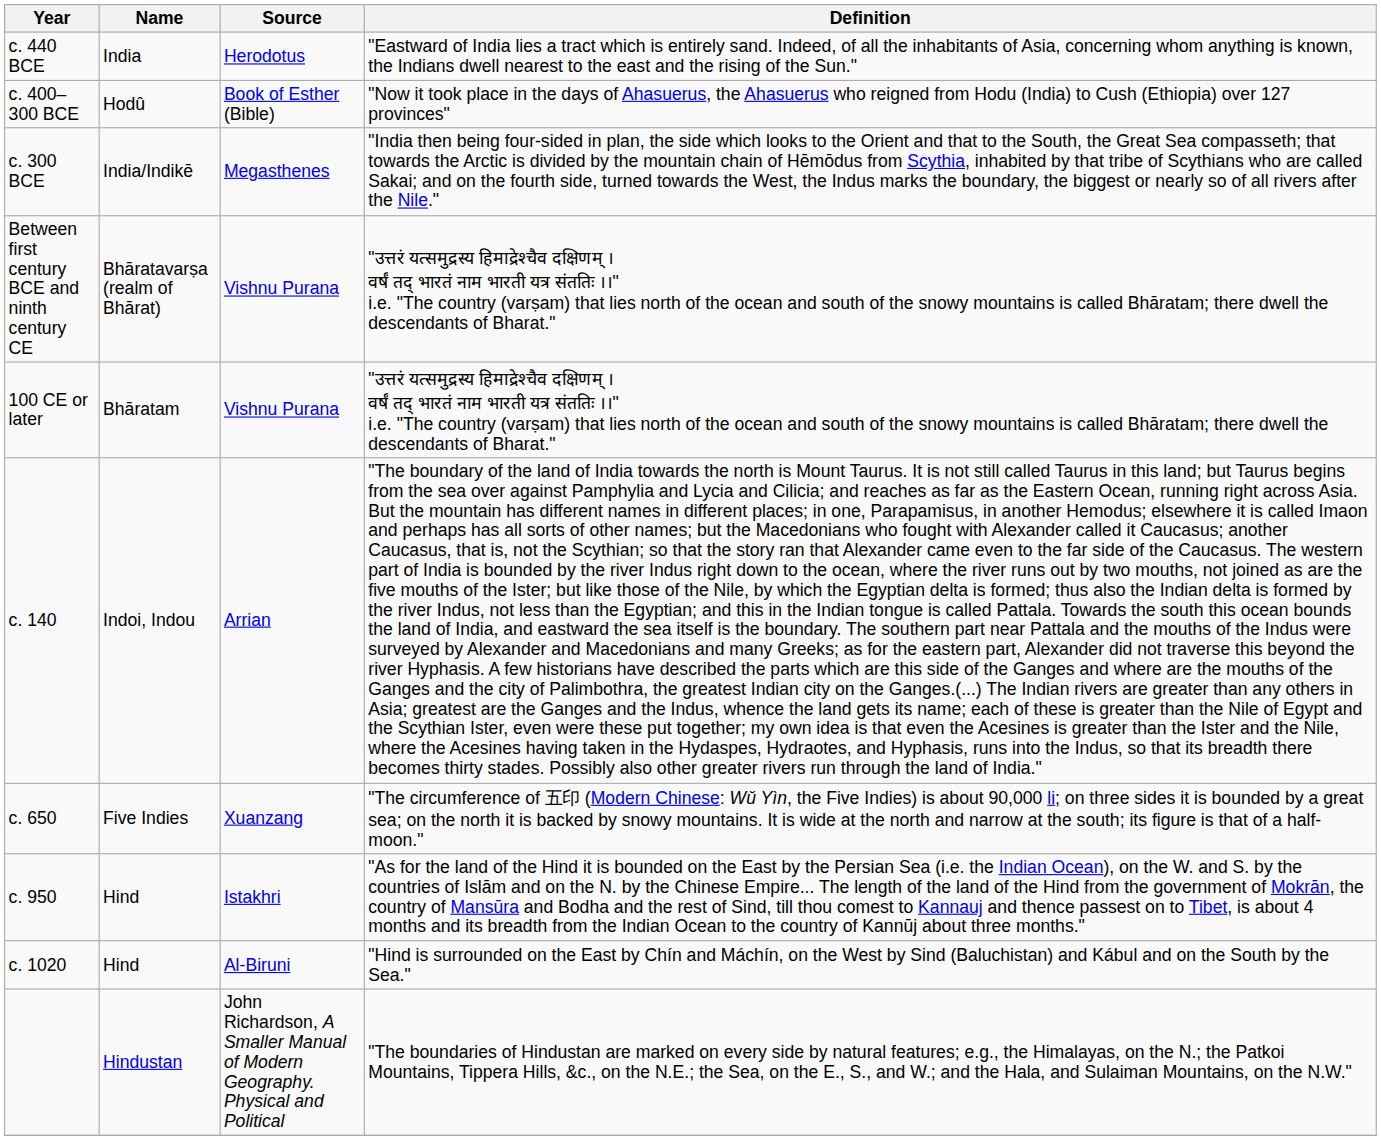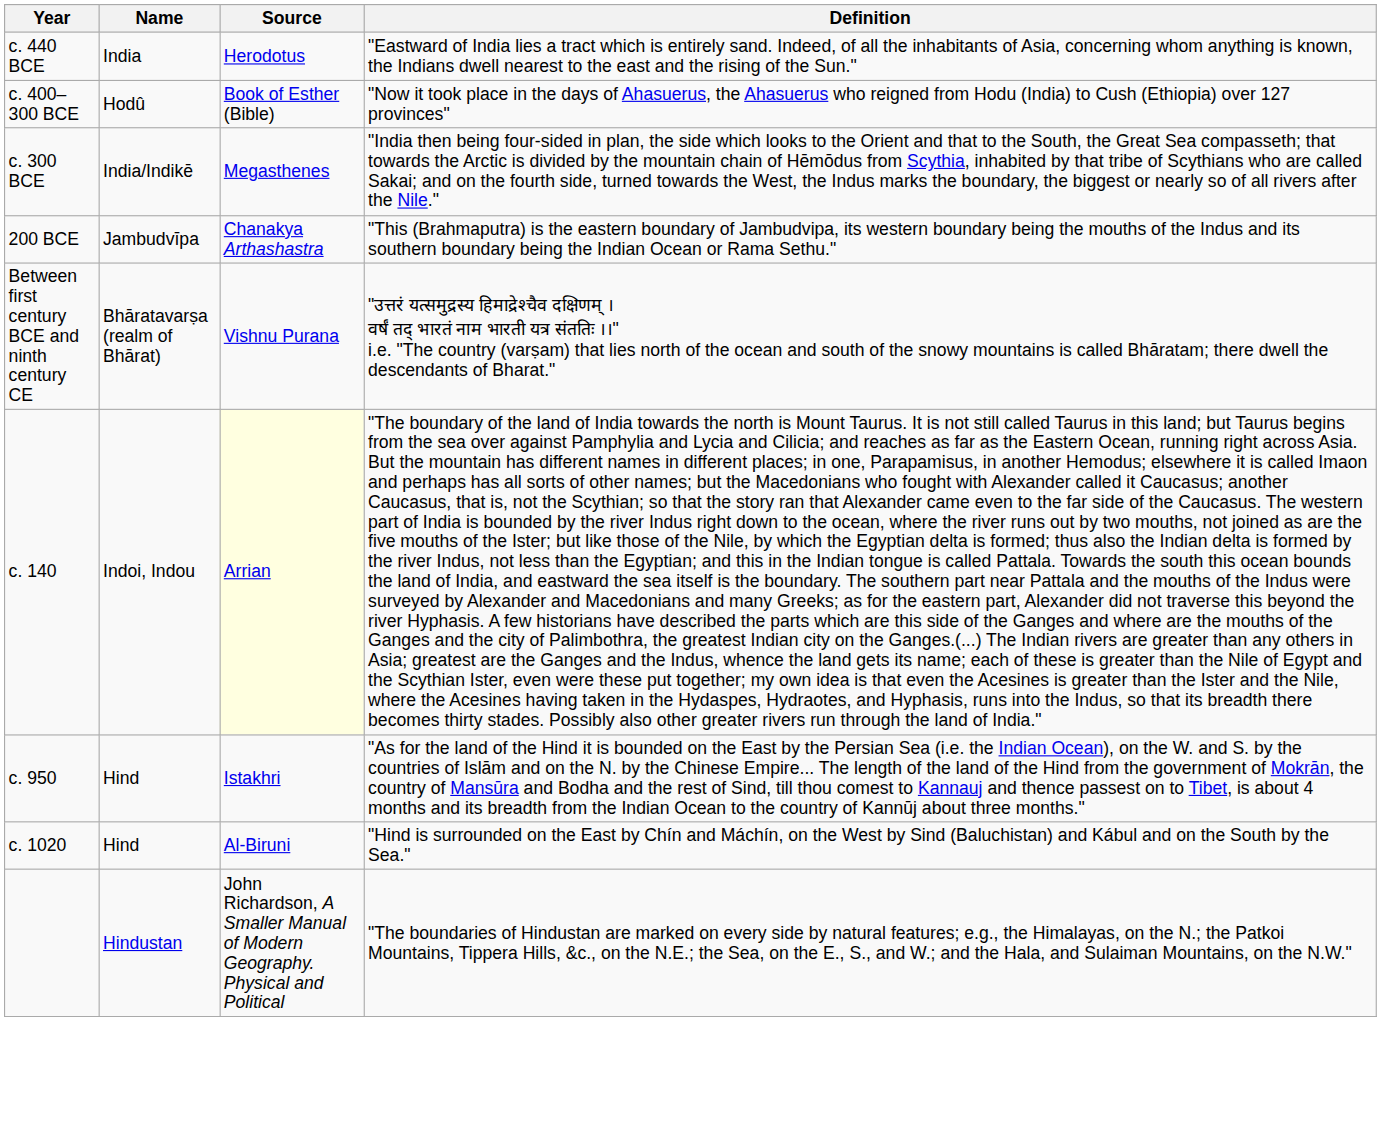+ row: (44, 239)
- row: (48, 409)
(247, 620) no background -> (247, 572) lightyellow background
- row: (33, 818)
